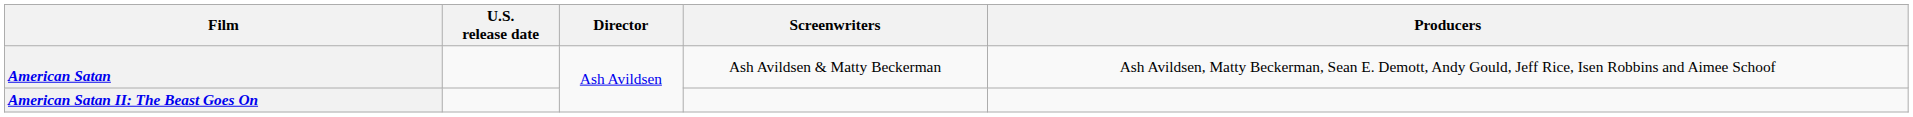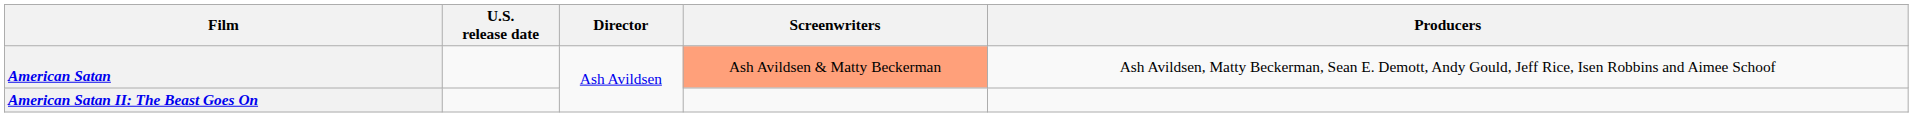(835, 66) no background -> (835, 66) lightsalmon background
